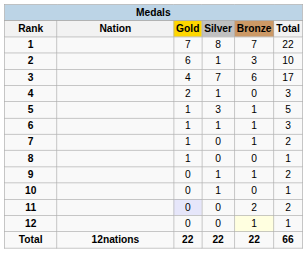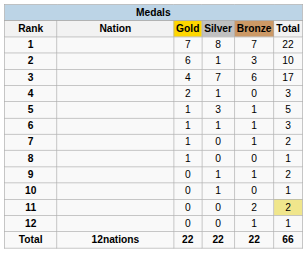(188, 207) lavender background -> (188, 207) no background
(288, 207) no background -> (288, 207) khaki background
(254, 223) lightyellow background -> (254, 223) no background
